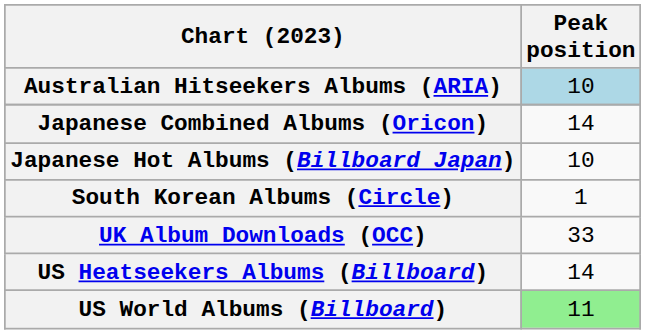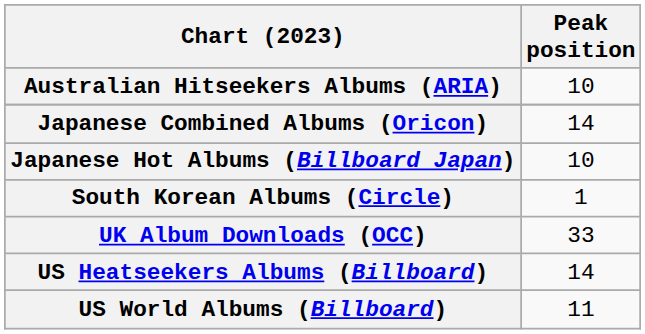(581, 87) lightblue background -> (581, 87) no background
(581, 309) lightgreen background -> (581, 309) no background
